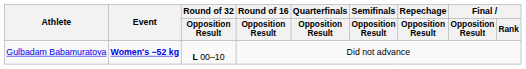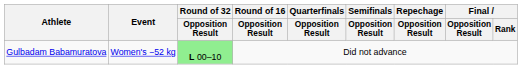(145, 53) bold -> (143, 53) normal
(209, 58) no background -> (205, 58) lightgreen background
